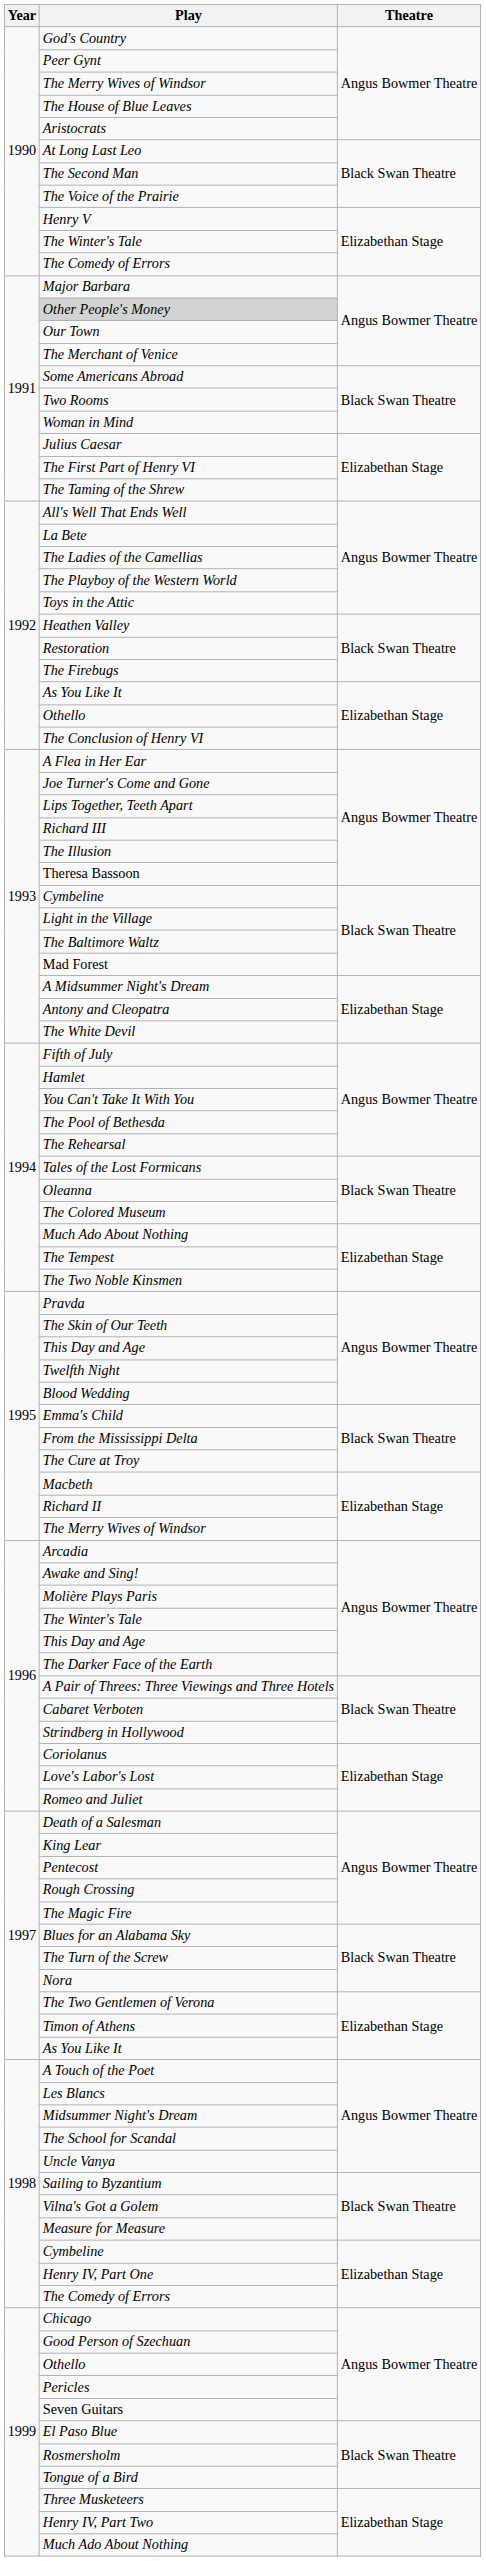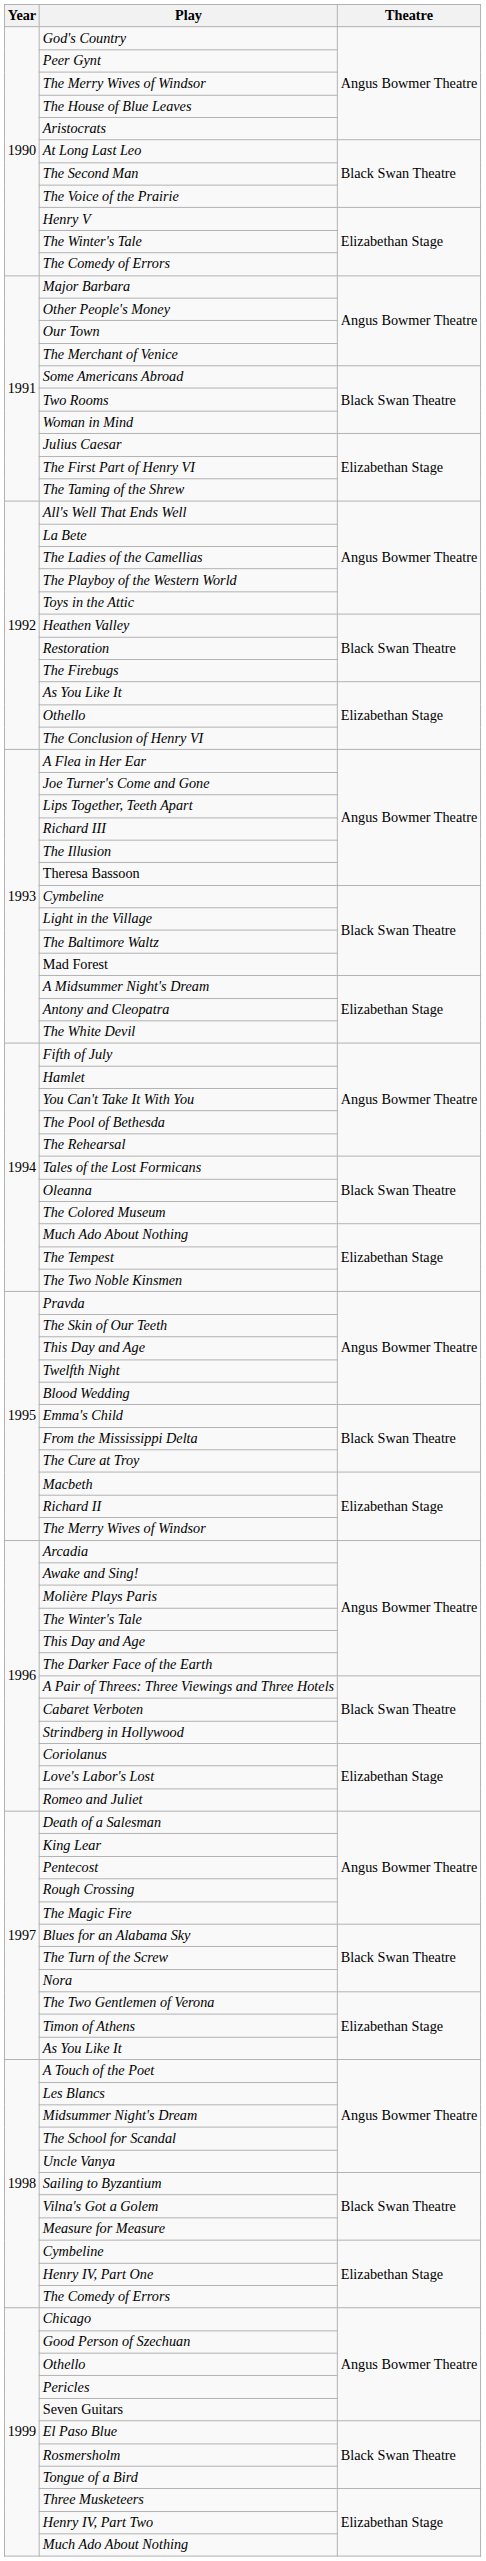(106, 309) lightgrey background -> (106, 309) no background
